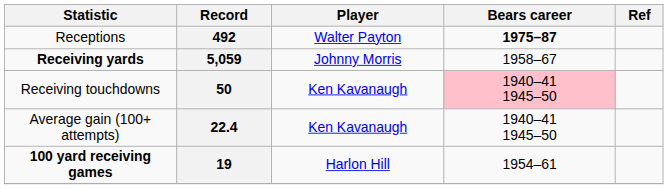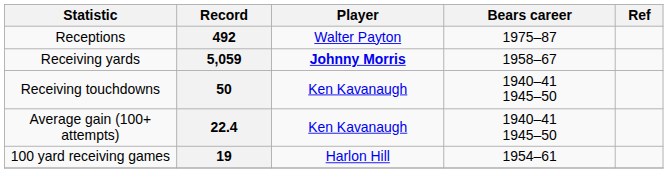(530, 37) bold -> (530, 37) normal
(90, 59) bold -> (90, 59) normal
(358, 59) normal -> (358, 59) bold
(530, 89) pink background -> (530, 89) no background
(90, 165) bold -> (90, 157) normal
